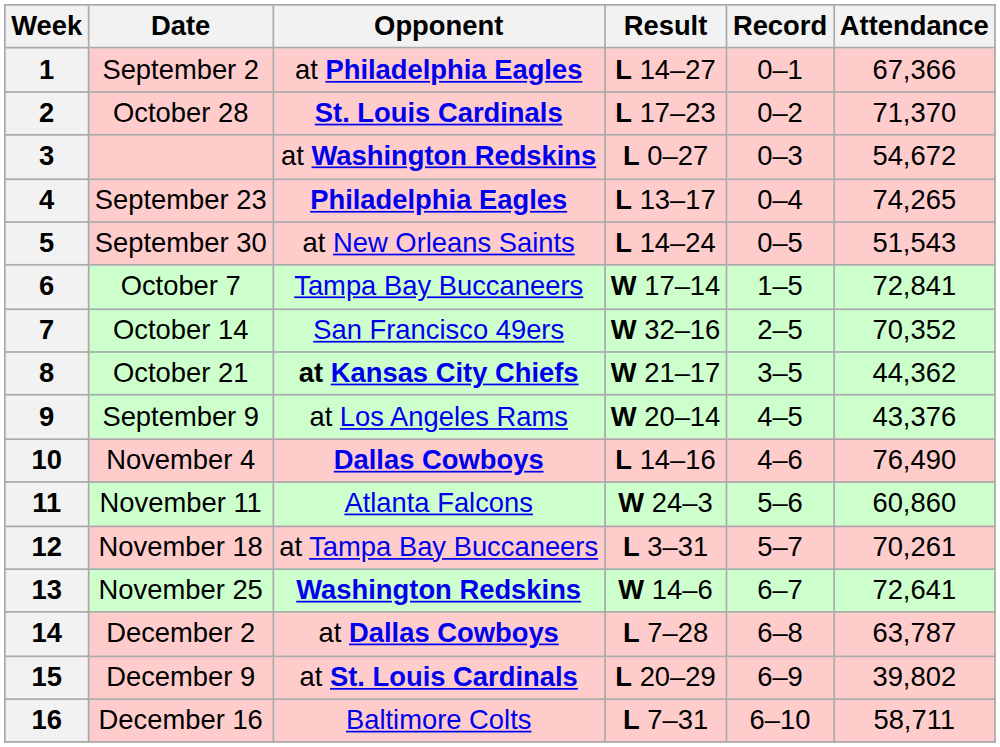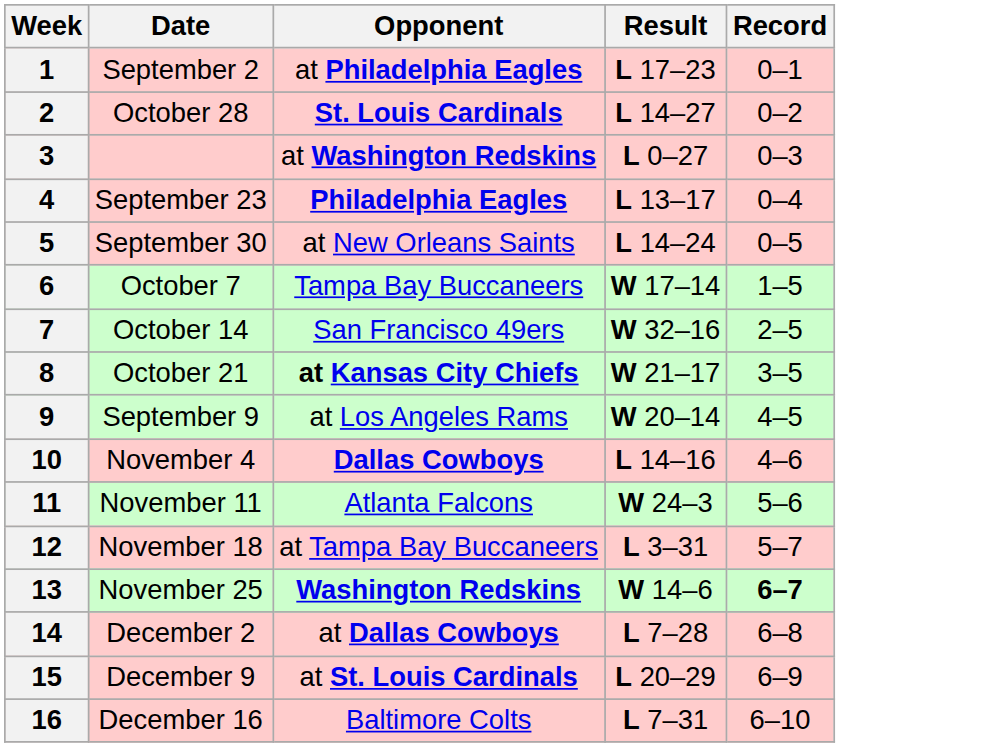- column: (914, 26)
(666, 69) L 14–27 -> (666, 69) L 17–23
(666, 112) L 17–23 -> (666, 112) L 14–27
(780, 590) normal -> (780, 590) bold
